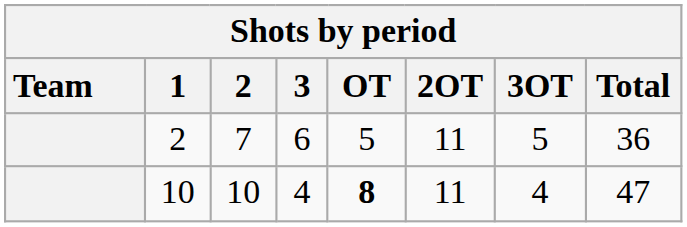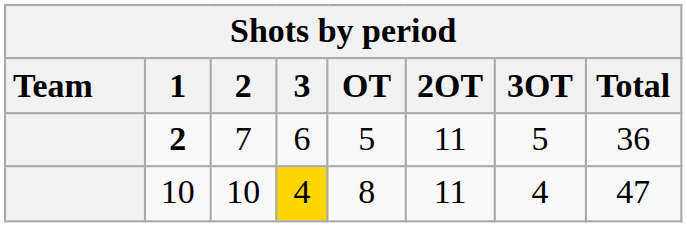(178, 138) normal -> (178, 138) bold
(302, 192) no background -> (302, 192) gold background
(367, 192) bold -> (367, 192) normal
